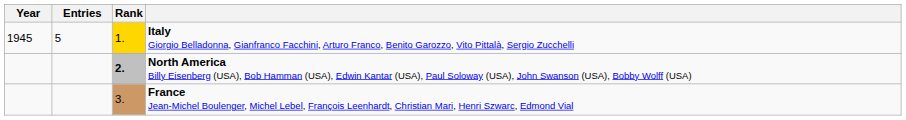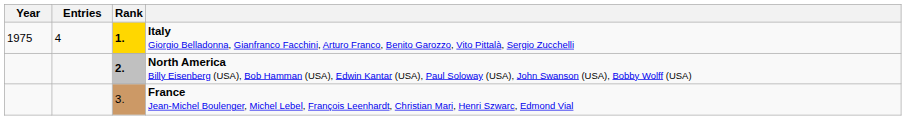(20, 37) 1945 -> (20, 37) 1975
(58, 37) 5 -> (58, 37) 4
(120, 37) normal -> (120, 37) bold
